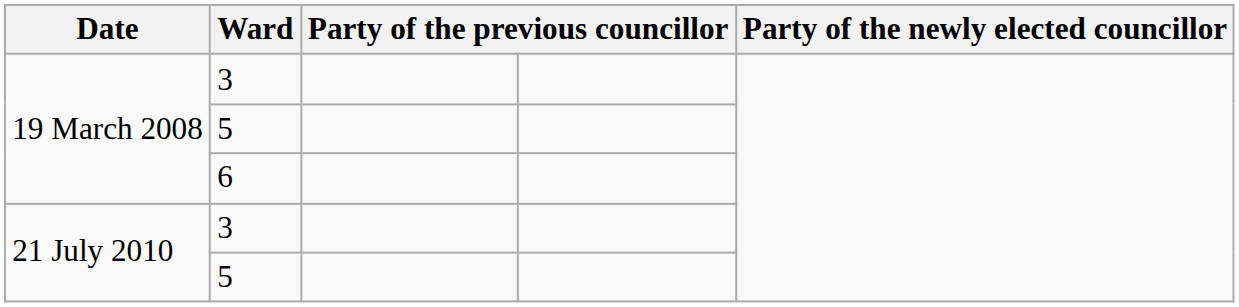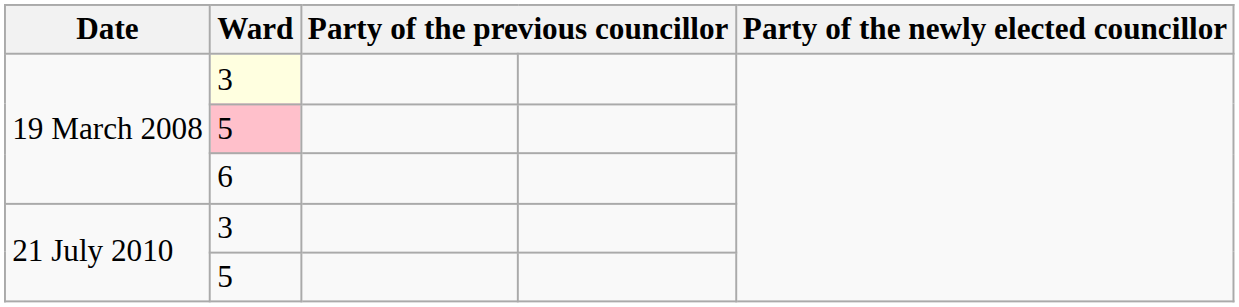(225, 78) no background -> (225, 78) lightyellow background
(225, 128) no background -> (225, 128) pink background
